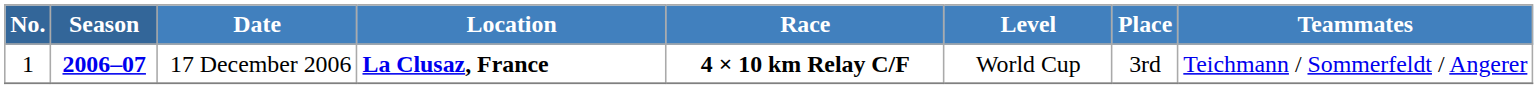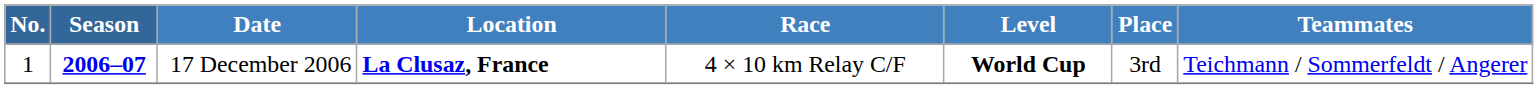(805, 63) bold -> (805, 63) normal
(1028, 63) normal -> (1028, 63) bold
